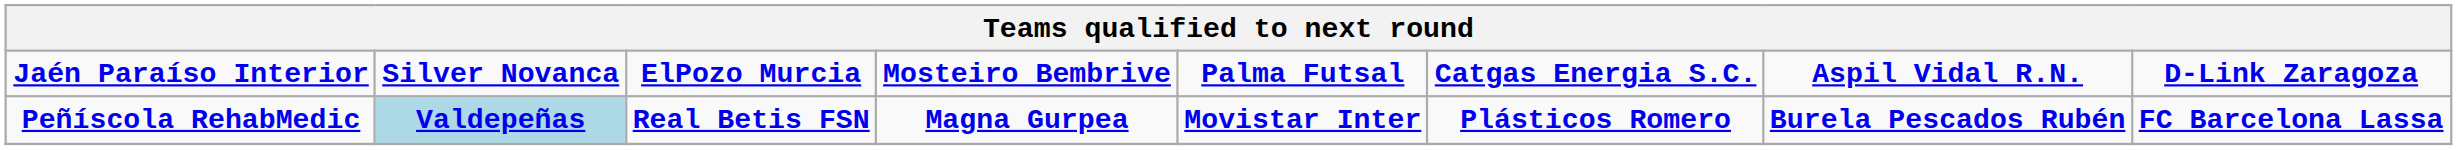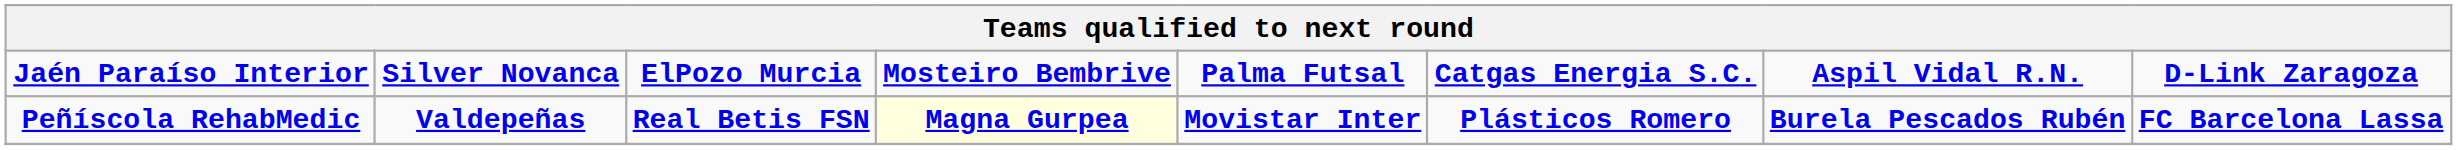(501, 120) lightblue background -> (501, 120) no background
(1027, 120) no background -> (1027, 120) lightyellow background
